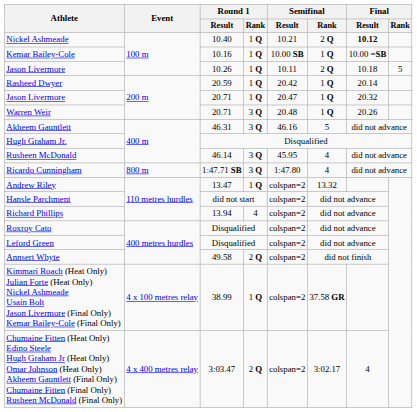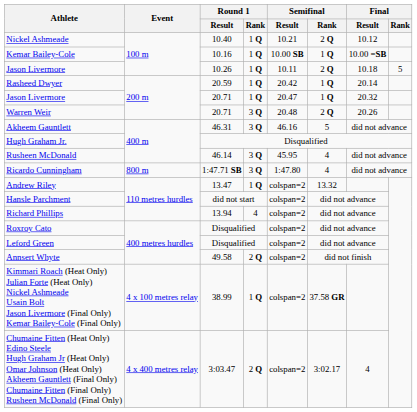(367, 40) bold -> (367, 40) normal
(327, 112) 1 Q -> (327, 112) 2 Q
